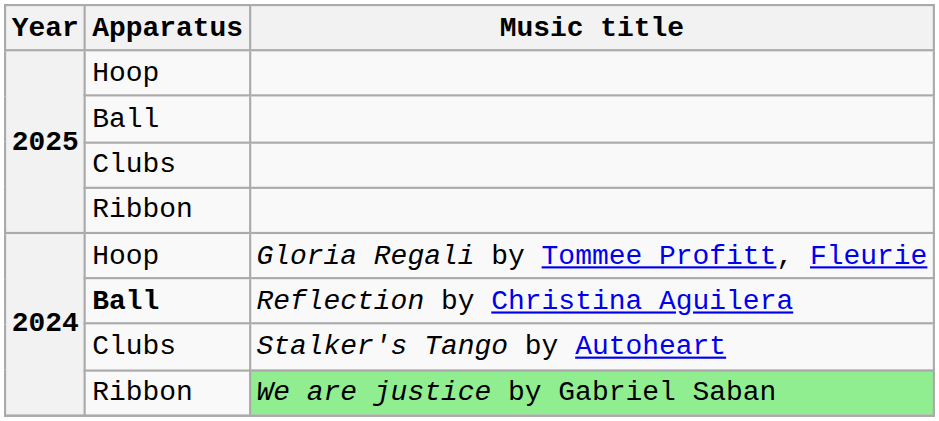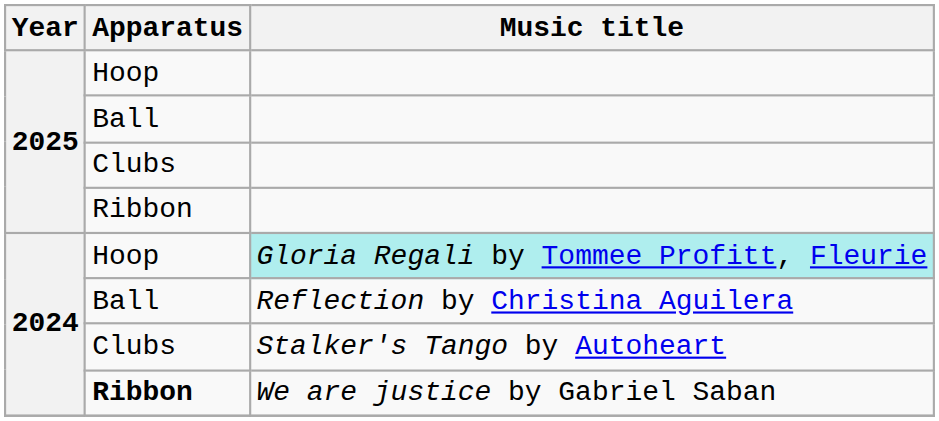(592, 256) no background -> (592, 256) paleturquoise background
(126, 301) bold -> (126, 301) normal
(142, 392) normal -> (142, 392) bold
(516, 392) lightgreen background -> (516, 392) no background
